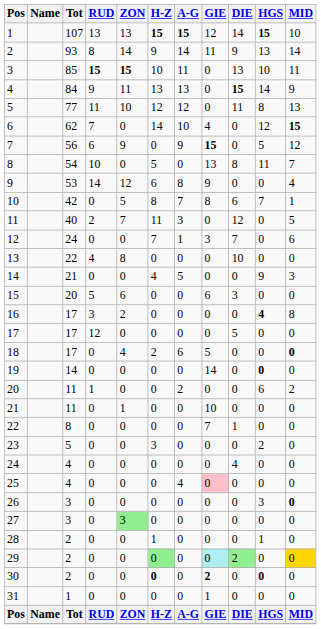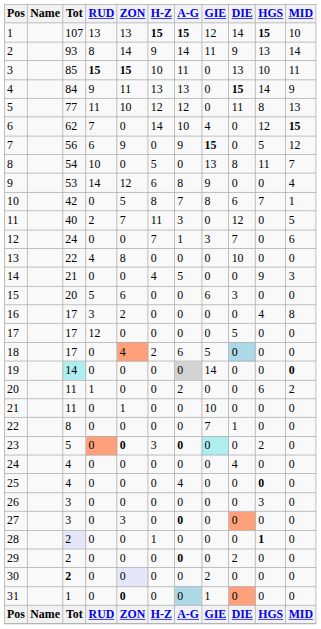(261, 314) bold -> (261, 314) normal
(123, 351) no background -> (123, 351) lightsalmon background
(235, 351) no background -> (235, 351) lightblue background
(292, 351) bold -> (292, 351) normal
(71, 370) no background -> (71, 370) paleturquoise background
(180, 370) no background -> (180, 370) lightgrey background
(261, 370) bold -> (261, 370) normal
(292, 370) normal -> (292, 370) bold
(92, 445) no background -> (92, 445) lightsalmon background
(123, 445) normal -> (123, 445) bold
(180, 445) normal -> (180, 445) bold
(207, 445) no background -> (207, 445) paleturquoise background
(207, 483) pink background -> (207, 483) no background
(261, 483) normal -> (261, 483) bold
(292, 502) bold -> (292, 502) normal
(123, 520) lightgreen background -> (123, 520) no background
(180, 520) normal -> (180, 520) bold
(235, 520) no background -> (235, 520) lightsalmon background
(68, 539) no background -> (68, 539) lavender background
(261, 539) normal -> (261, 539) bold
(154, 558) lightgreen background -> (154, 558) no background
(180, 558) normal -> (180, 558) bold
(207, 558) paleturquoise background -> (207, 558) no background
(235, 558) lightgreen background -> (235, 558) no background
(292, 558) gold background -> (292, 558) no background
(68, 577) normal -> (68, 577) bold
(123, 577) no background -> (123, 577) lavender background
(154, 577) bold -> (154, 577) normal
(207, 577) bold -> (207, 577) normal
(261, 577) bold -> (261, 577) normal
(123, 595) normal -> (123, 595) bold
(180, 595) no background -> (180, 595) lightblue background
(235, 595) no background -> (235, 595) lightsalmon background
